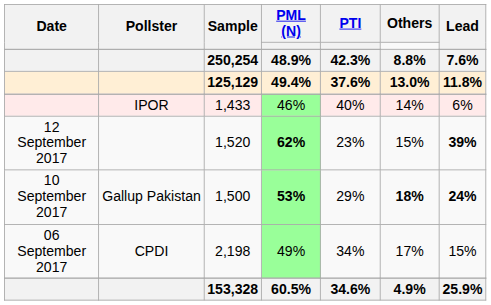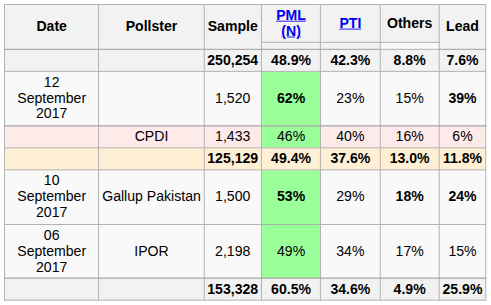rows swapped: (233, 82) <-> (233, 143)
(151, 104) IPOR -> (151, 136) CPDI
(410, 104) 14% -> (410, 136) 16%
(151, 251) CPDI -> (151, 251) IPOR
